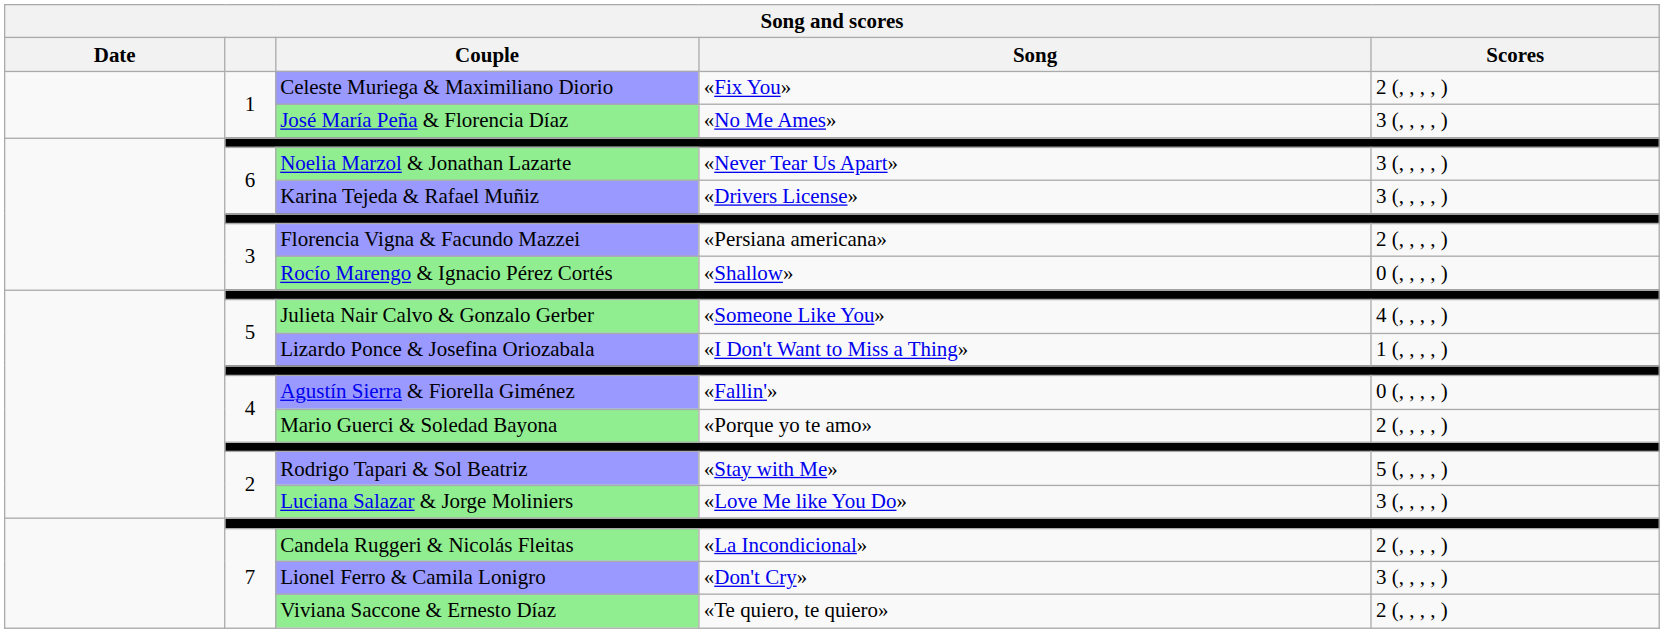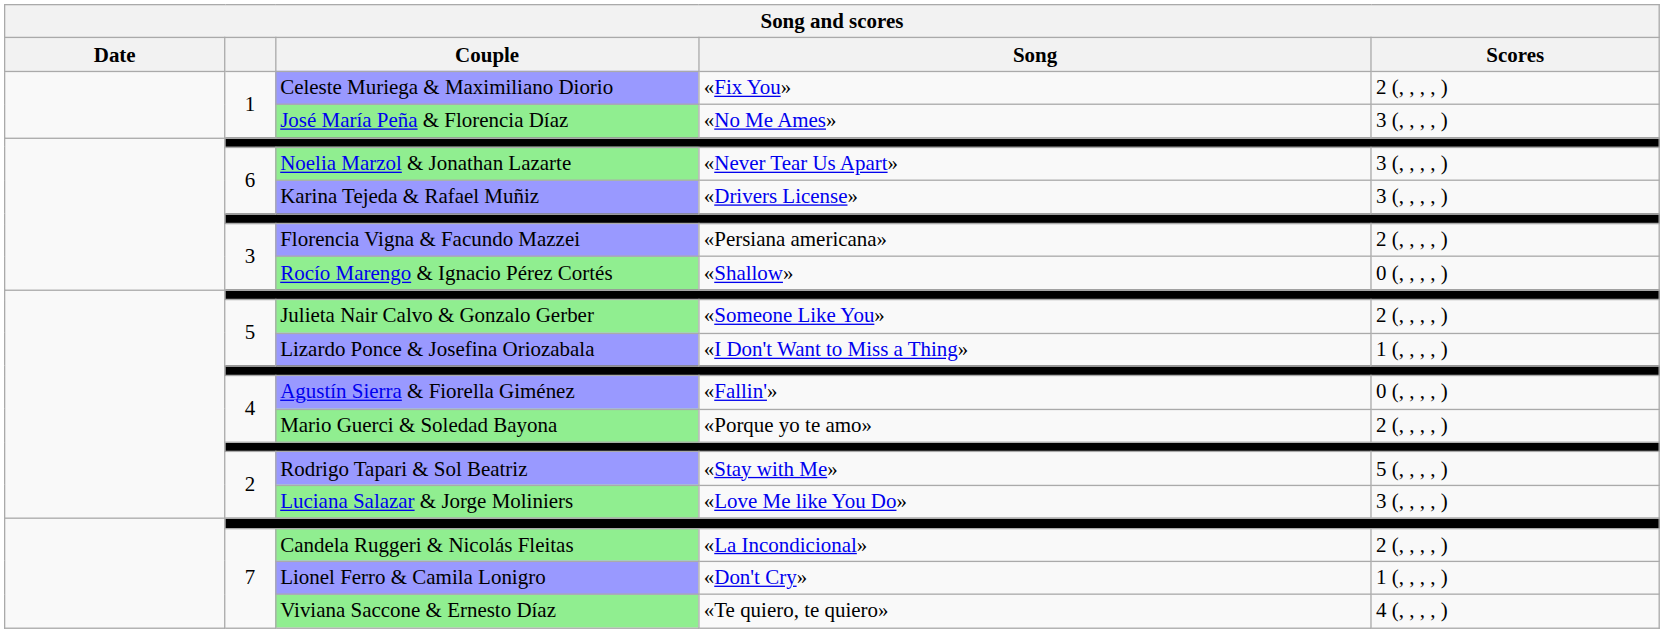(1412, 316) 4 (, , , , ) -> (1412, 316) 2 (, , , , )
(1412, 577) 3 (, , , , ) -> (1412, 577) 1 (, , , , )
(1412, 610) 2 (, , , , ) -> (1412, 610) 4 (, , , , )
